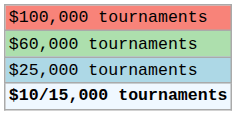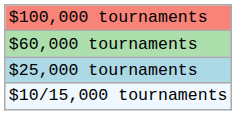(118, 96) bold -> (118, 96) normal
